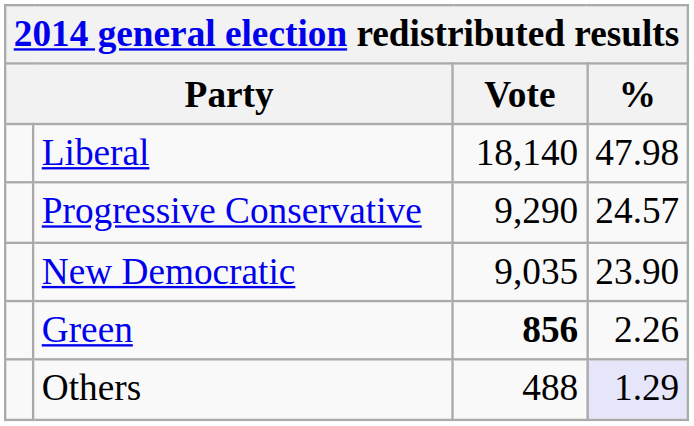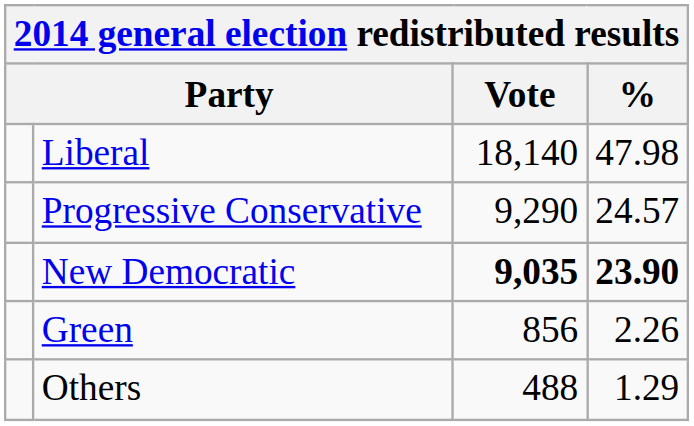(536, 270) normal -> (536, 270) bold
(637, 270) normal -> (637, 270) bold
(550, 329) bold -> (550, 329) normal
(647, 388) lavender background -> (647, 388) no background
